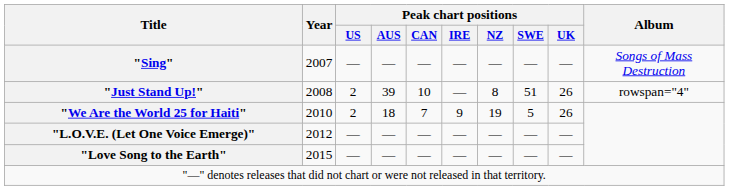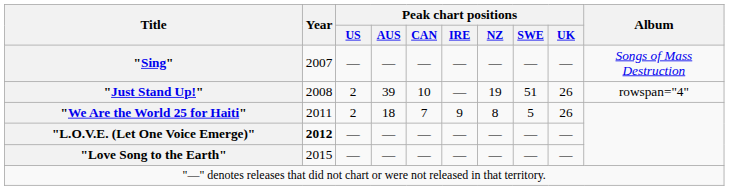(495, 91) 8 -> (495, 91) 19
(319, 112) 2010 -> (319, 112) 2011
(495, 112) 19 -> (495, 112) 8
(319, 133) normal -> (319, 133) bold
